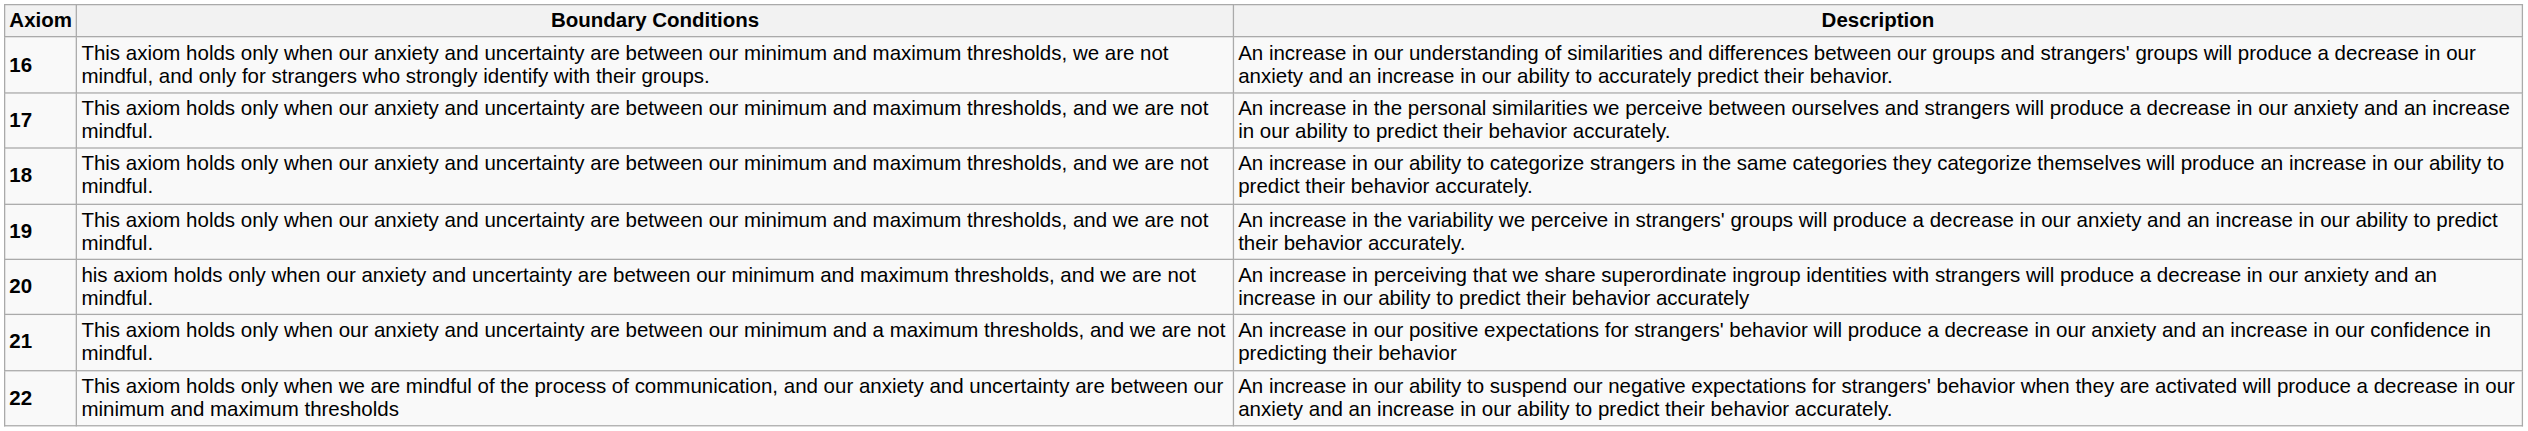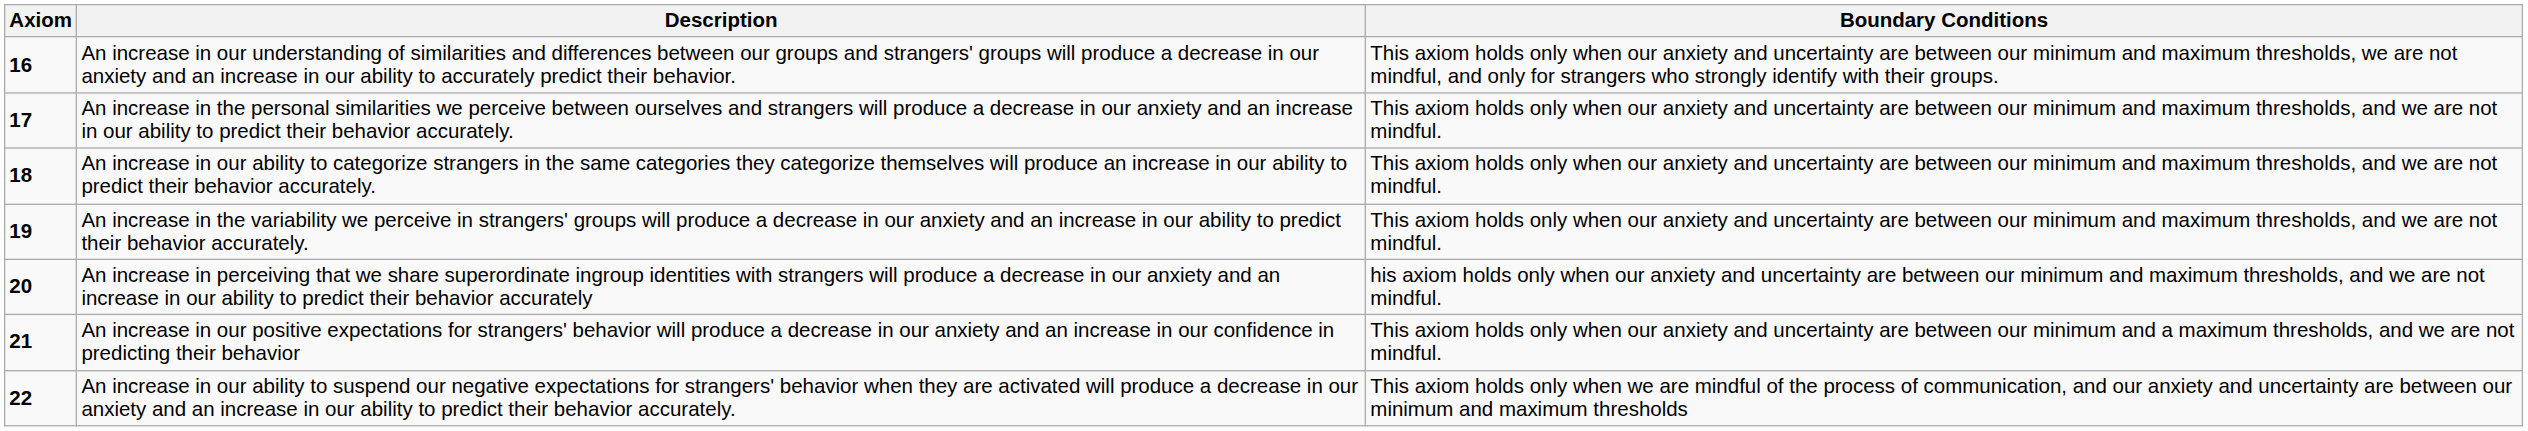columns swapped: (1878, 20) <-> (655, 20)
